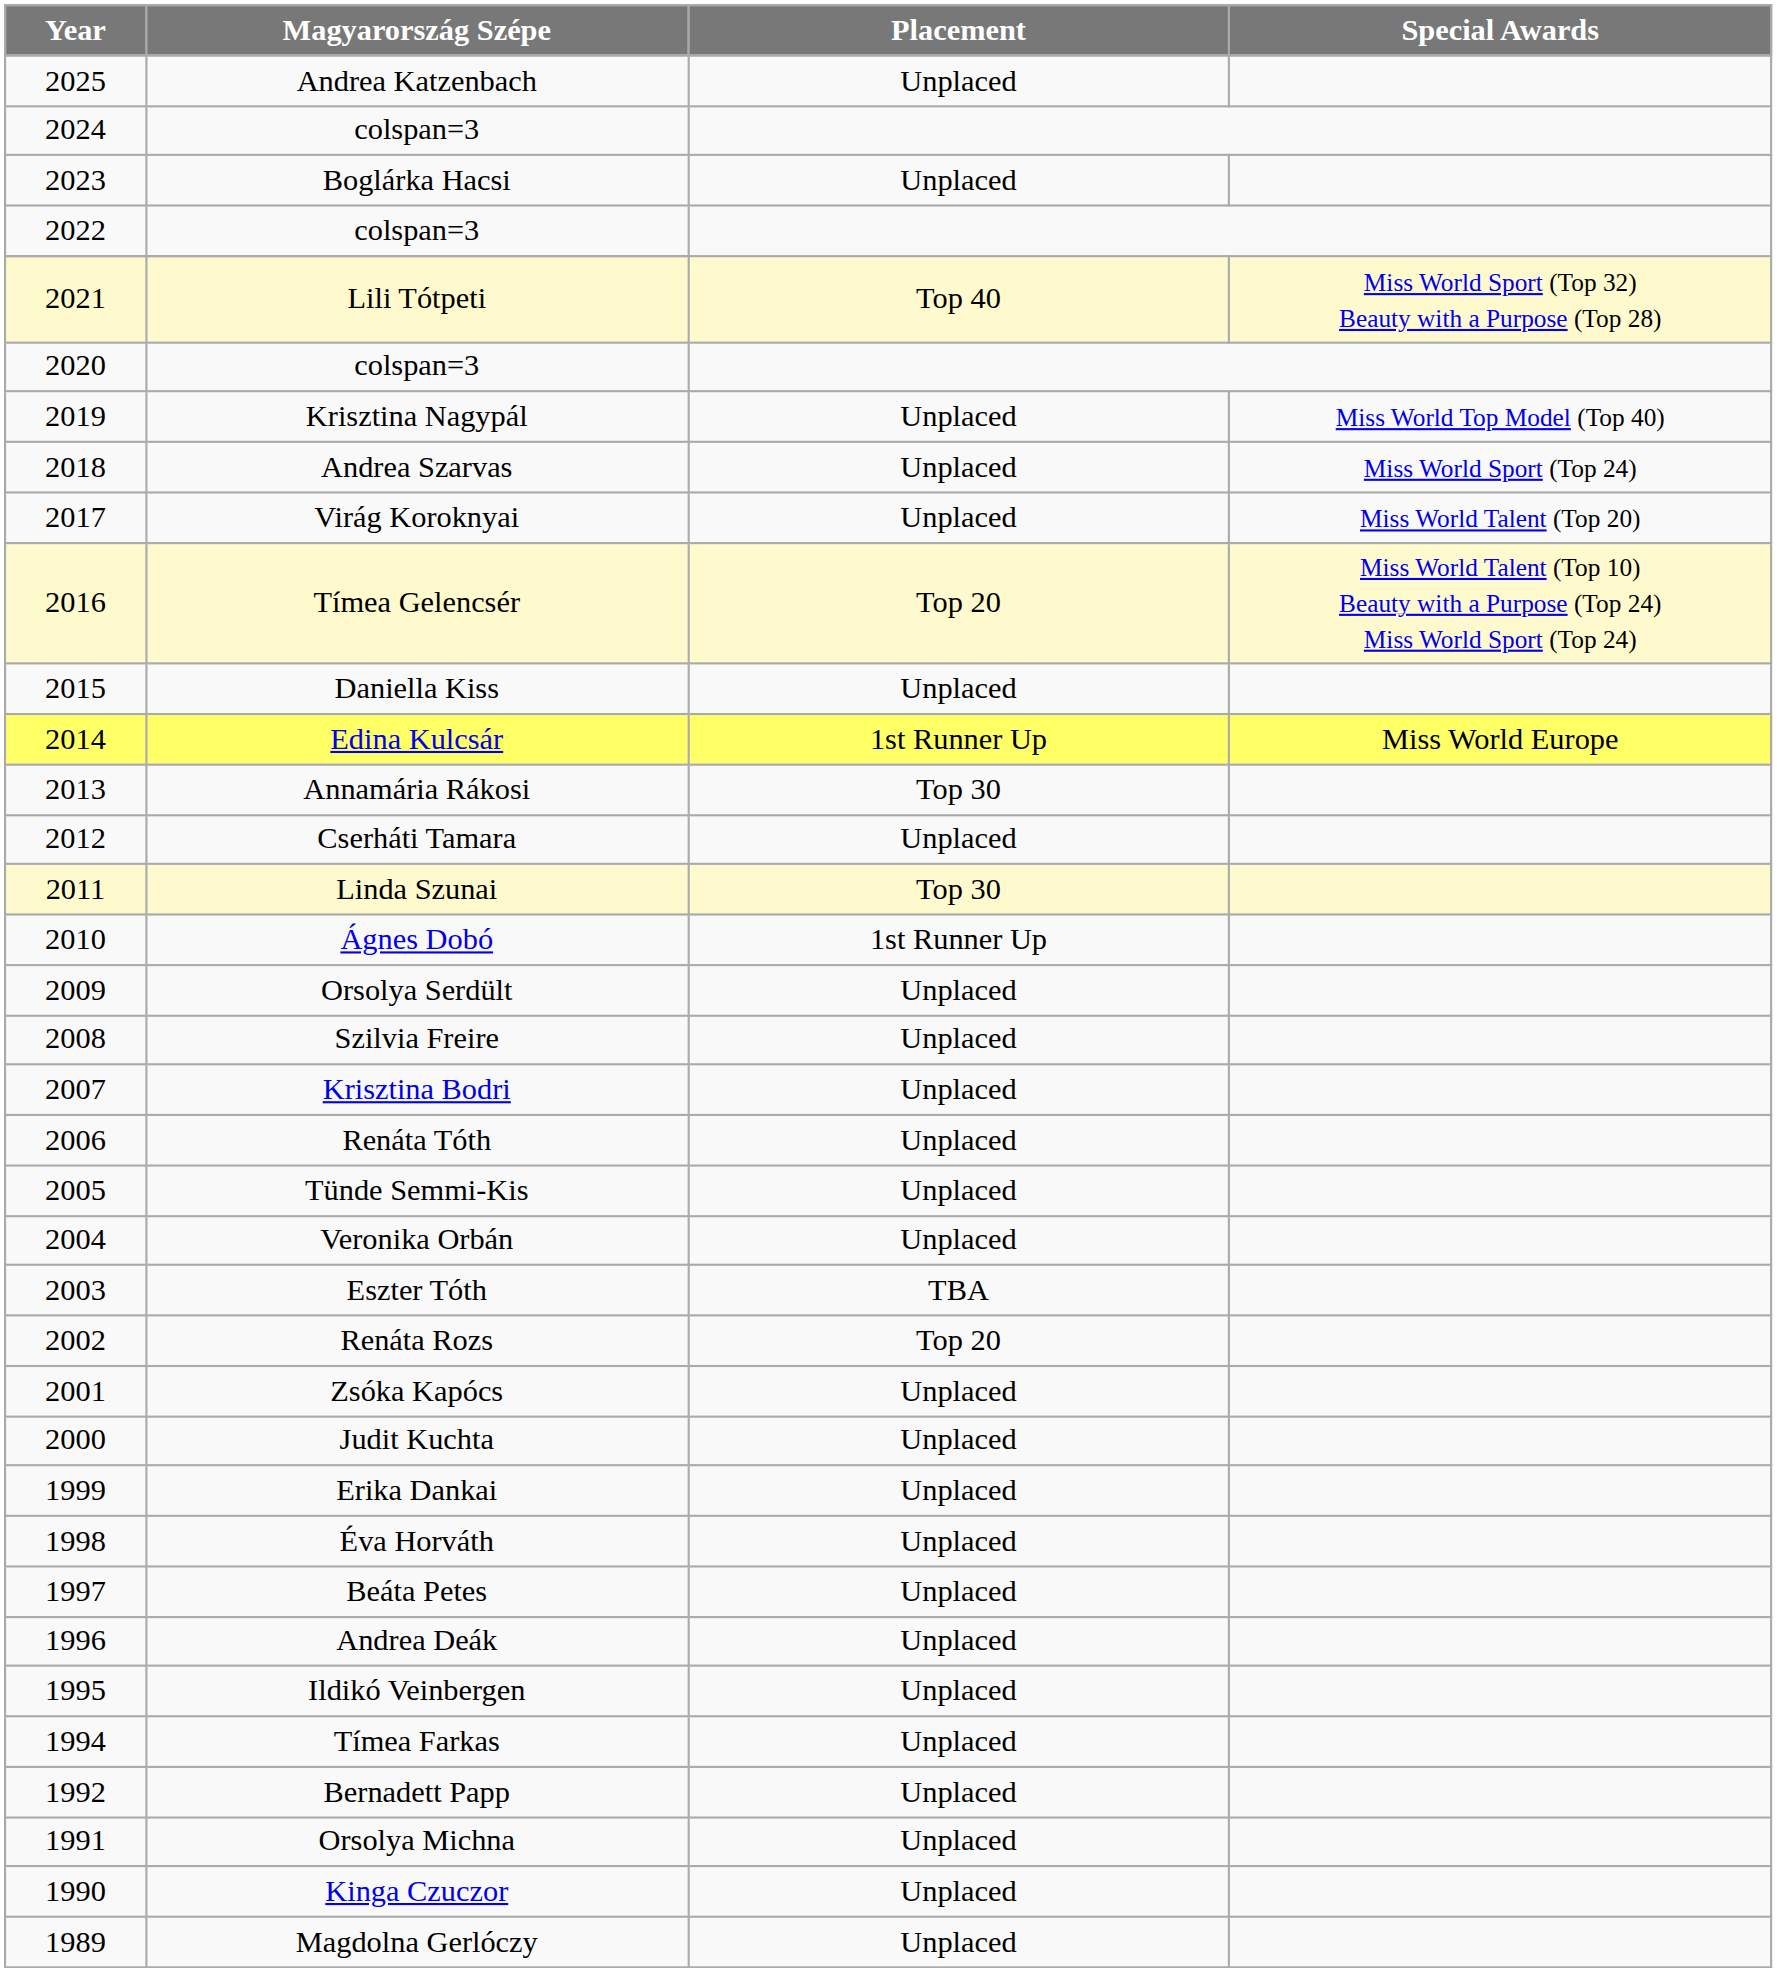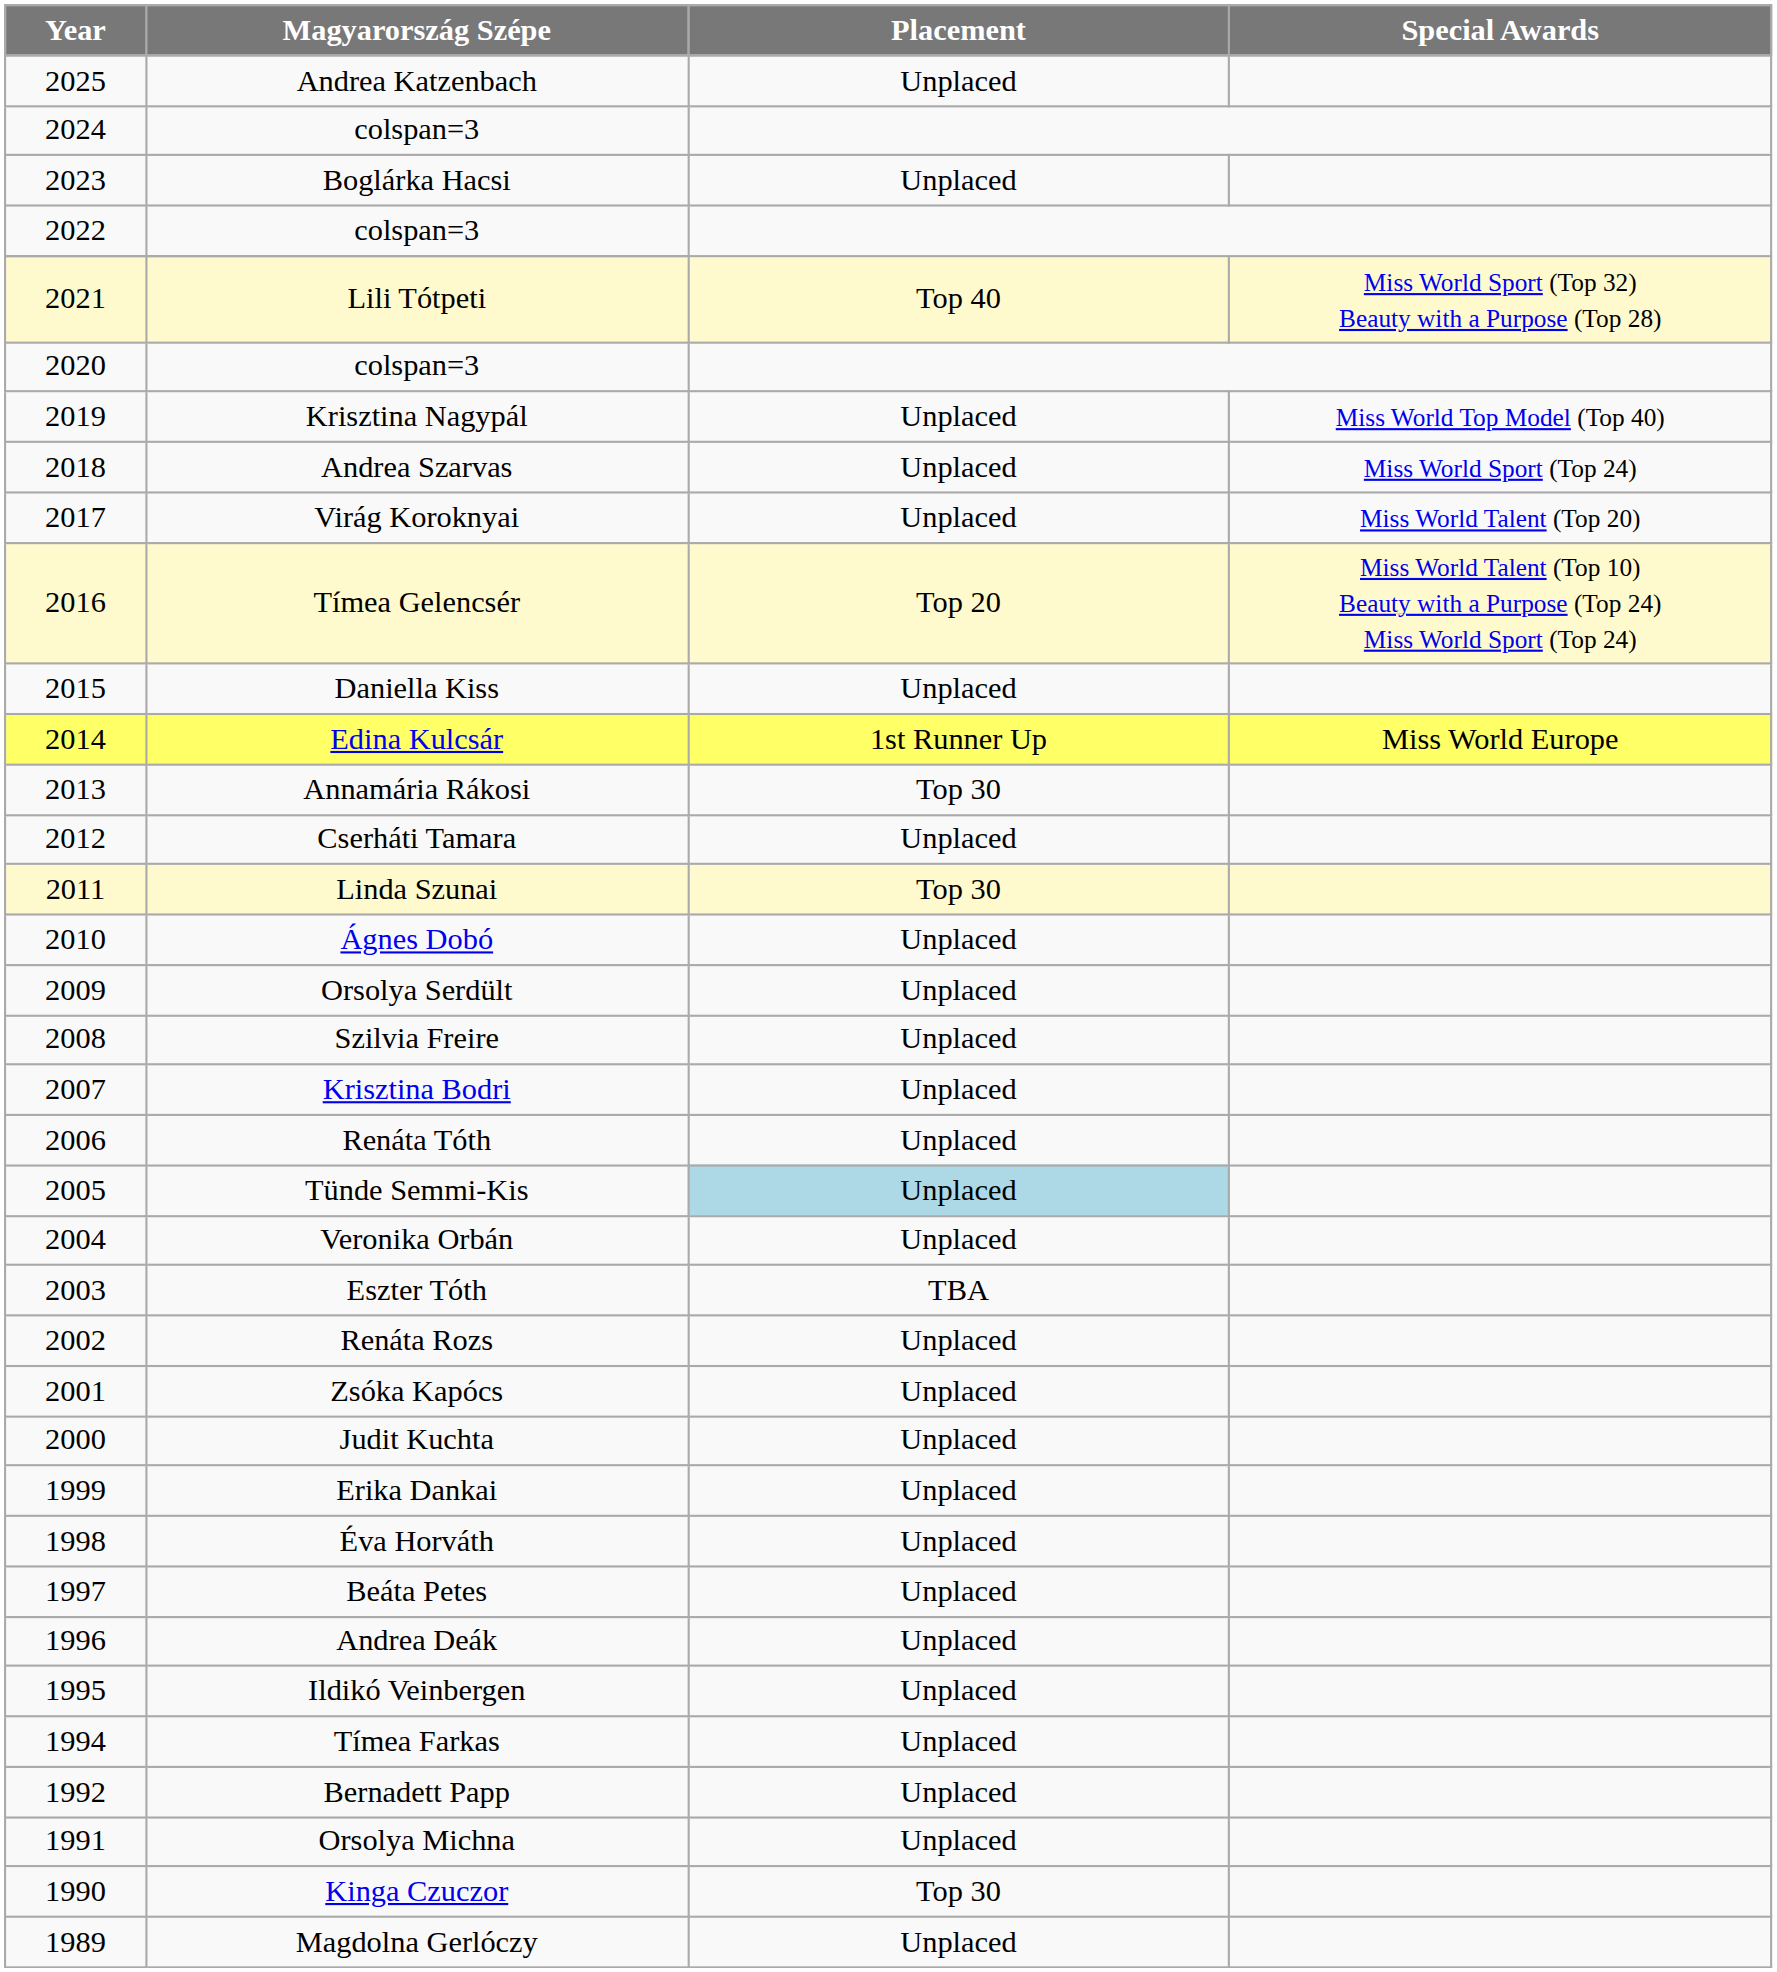(958, 939) 1st Runner Up -> (958, 939) Unplaced
(958, 1189) no background -> (958, 1189) lightblue background
(958, 1340) Top 20 -> (958, 1340) Unplaced
(958, 1891) Unplaced -> (958, 1891) Top 30
